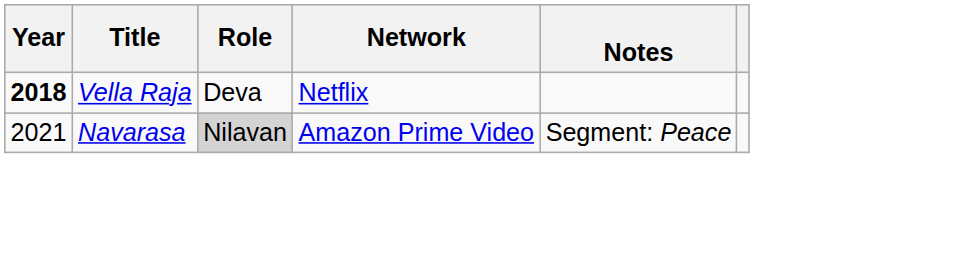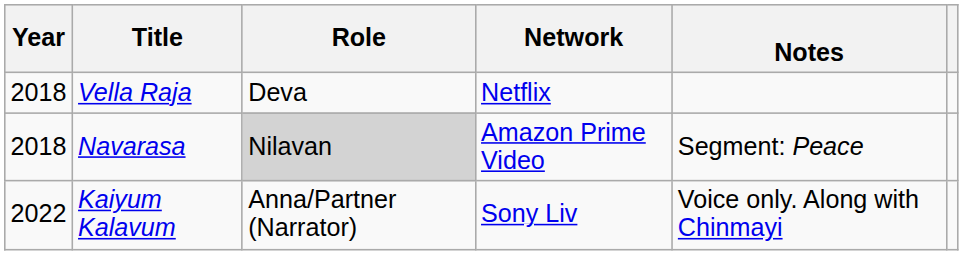(39, 92) bold -> (39, 92) normal
(39, 132) 2021 -> (39, 146) 2018
+ row: (127, 214)
